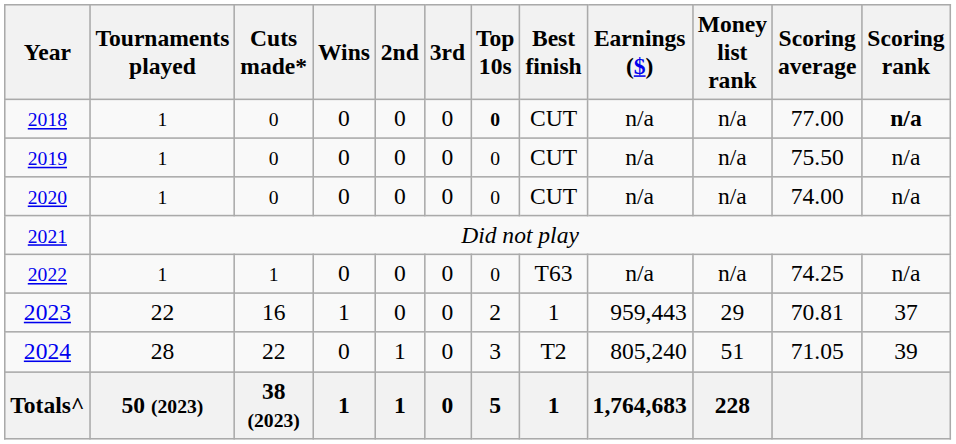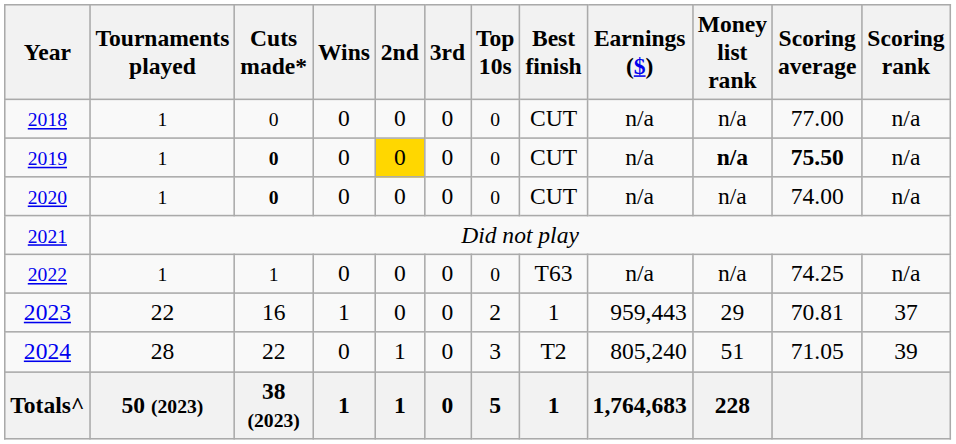(495, 118) bold -> (495, 121) normal
(906, 118) bold -> (906, 118) normal
(274, 159) normal -> (274, 157) bold
(400, 157) no background -> (400, 157) gold background
(732, 157) normal -> (732, 157) bold
(817, 157) normal -> (817, 157) bold
(274, 198) normal -> (274, 196) bold
